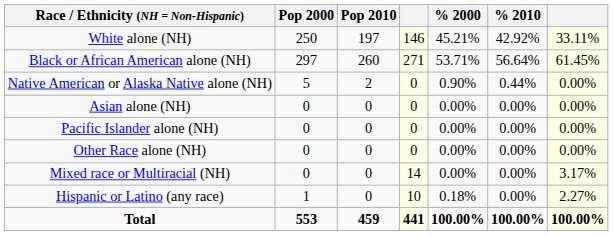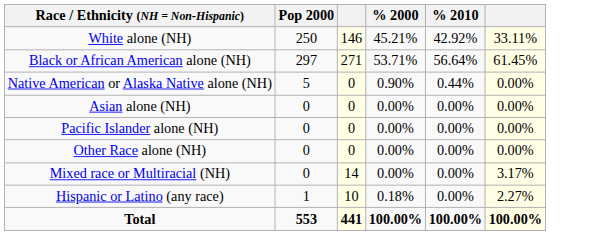- column: (369, 15)
